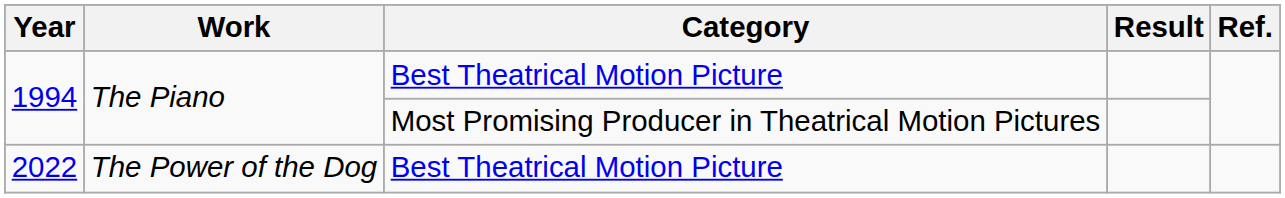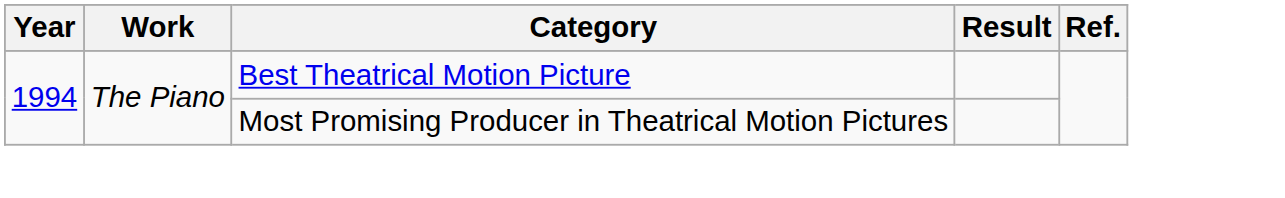- row: (44, 167)
